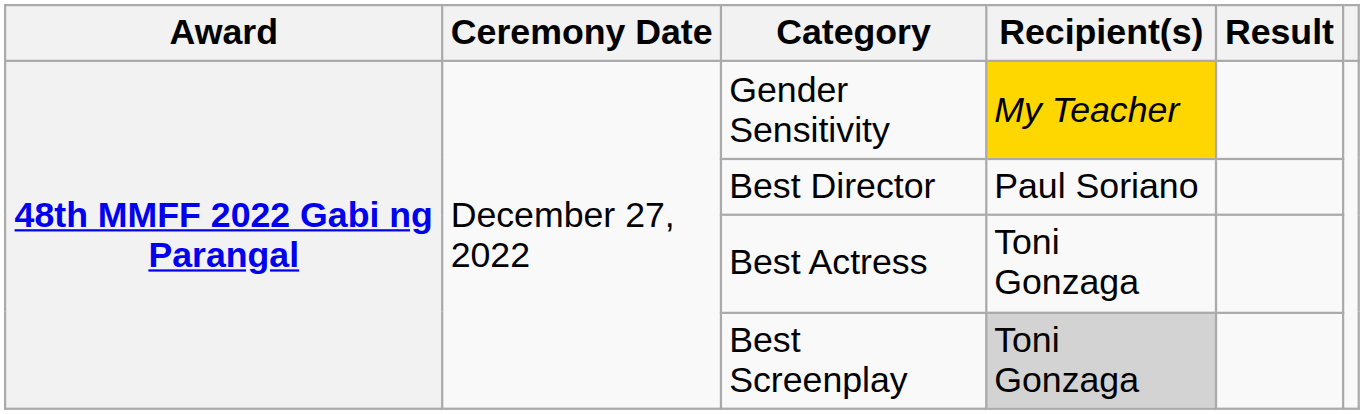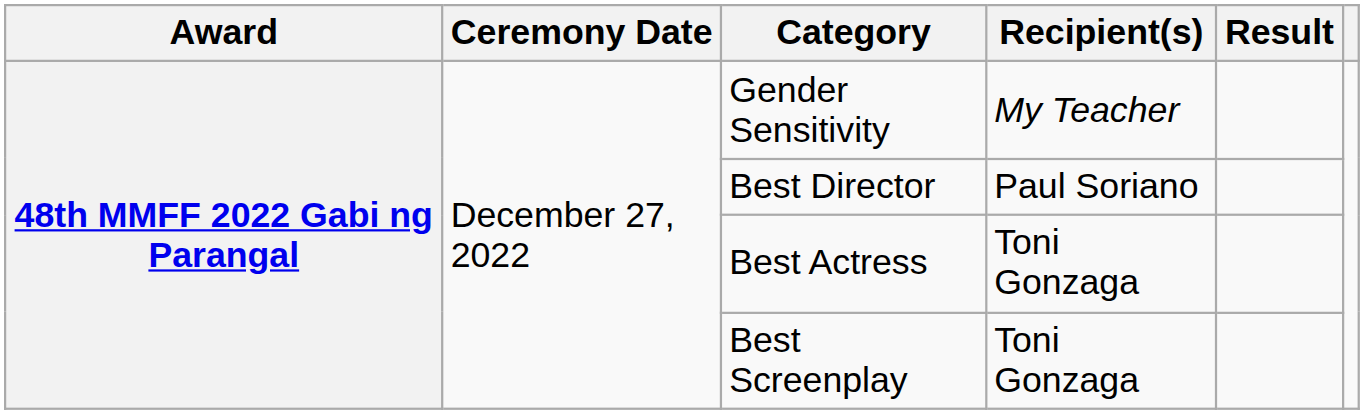(1087, 109) gold background -> (1087, 109) no background
(1067, 359) lightgrey background -> (1067, 359) no background
